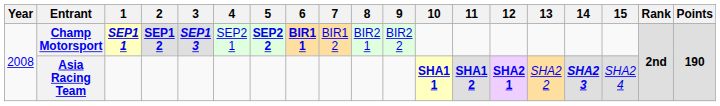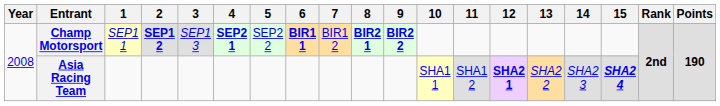(123, 40) bold -> (123, 40) normal
(196, 40) bold -> (196, 40) normal
(232, 40) normal -> (232, 40) bold
(268, 40) bold -> (268, 40) normal
(367, 40) normal -> (367, 40) bold
(399, 40) normal -> (400, 40) bold
(434, 79) bold -> (435, 79) normal
(472, 79) bold -> (472, 79) normal
(583, 79) bold -> (583, 79) normal
(620, 79) normal -> (620, 79) bold
